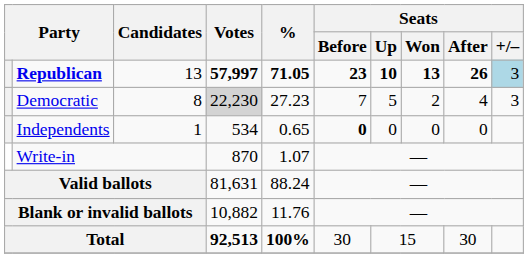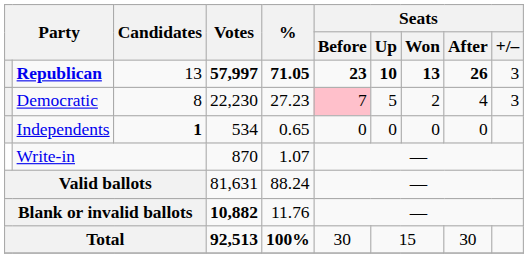(515, 73) lightblue background -> (515, 73) no background
(234, 101) lightgrey background -> (234, 101) no background
(362, 101) no background -> (362, 101) pink background
(198, 128) normal -> (198, 128) bold
(362, 128) bold -> (362, 128) normal
(234, 211) normal -> (234, 211) bold
